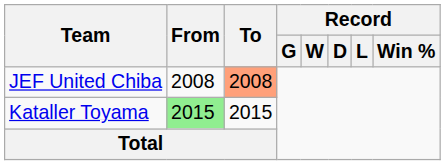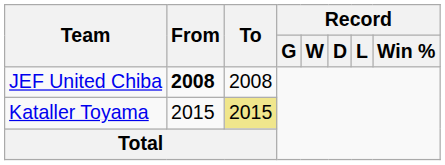(193, 81) normal -> (193, 81) bold
(251, 81) lightsalmon background -> (251, 81) no background
(193, 112) lightgreen background -> (193, 112) no background
(251, 112) no background -> (251, 112) khaki background
